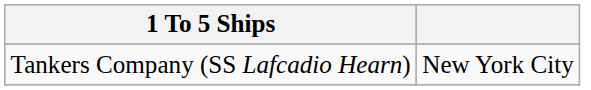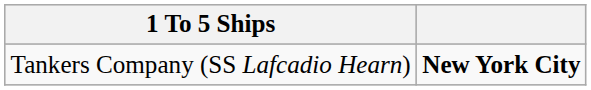(498, 64) normal -> (501, 64) bold
